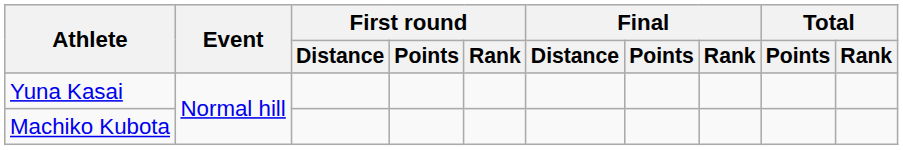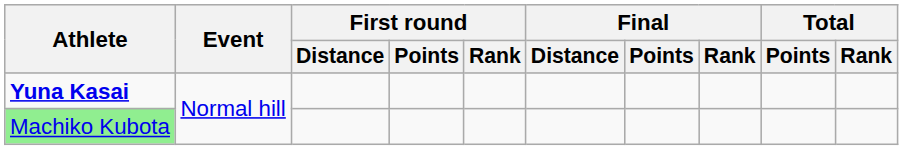(66, 91) normal -> (70, 91) bold
(90, 127) no background -> (90, 127) lightgreen background
